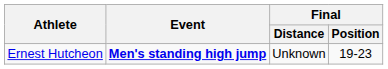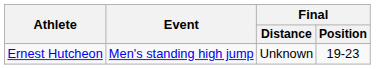(188, 54) bold -> (181, 54) normal
